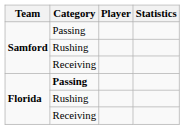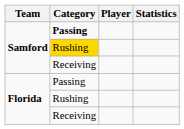(69, 30) normal -> (70, 30) bold
(70, 47) no background -> (70, 47) gold background
(70, 81) bold -> (69, 81) normal
